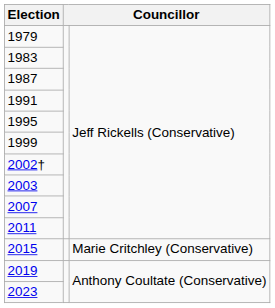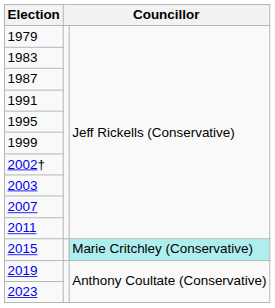(163, 249) no background -> (163, 249) paleturquoise background
